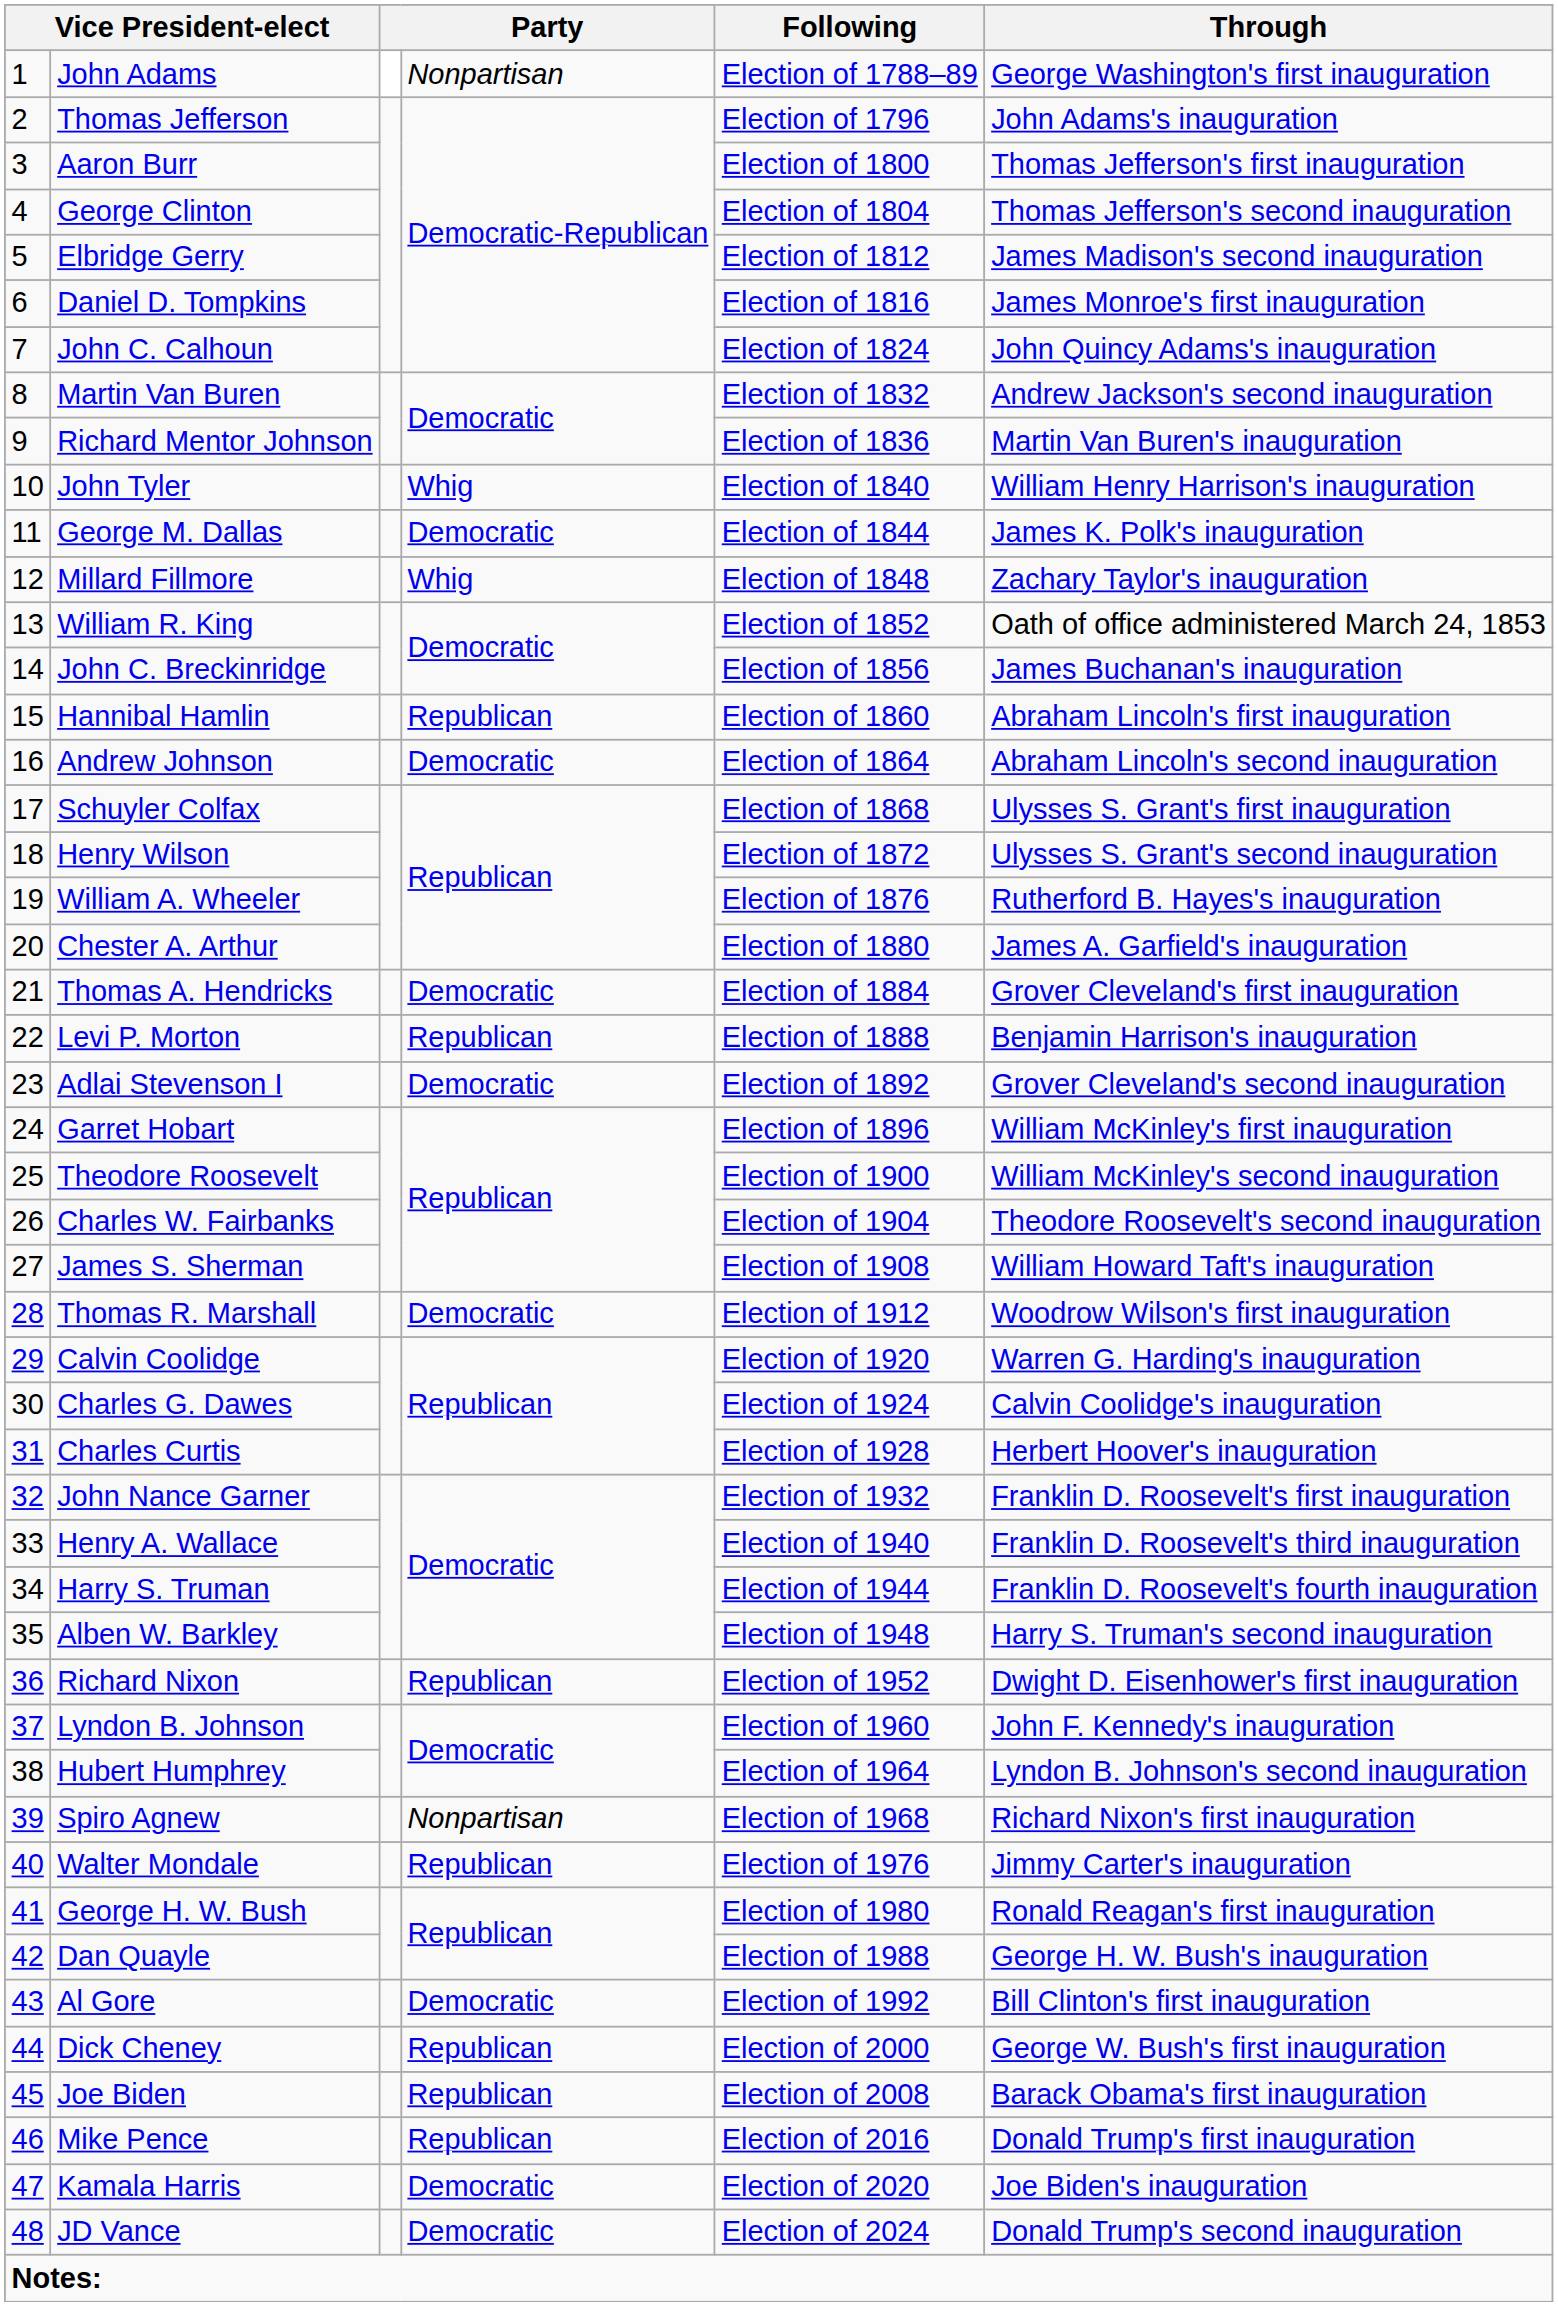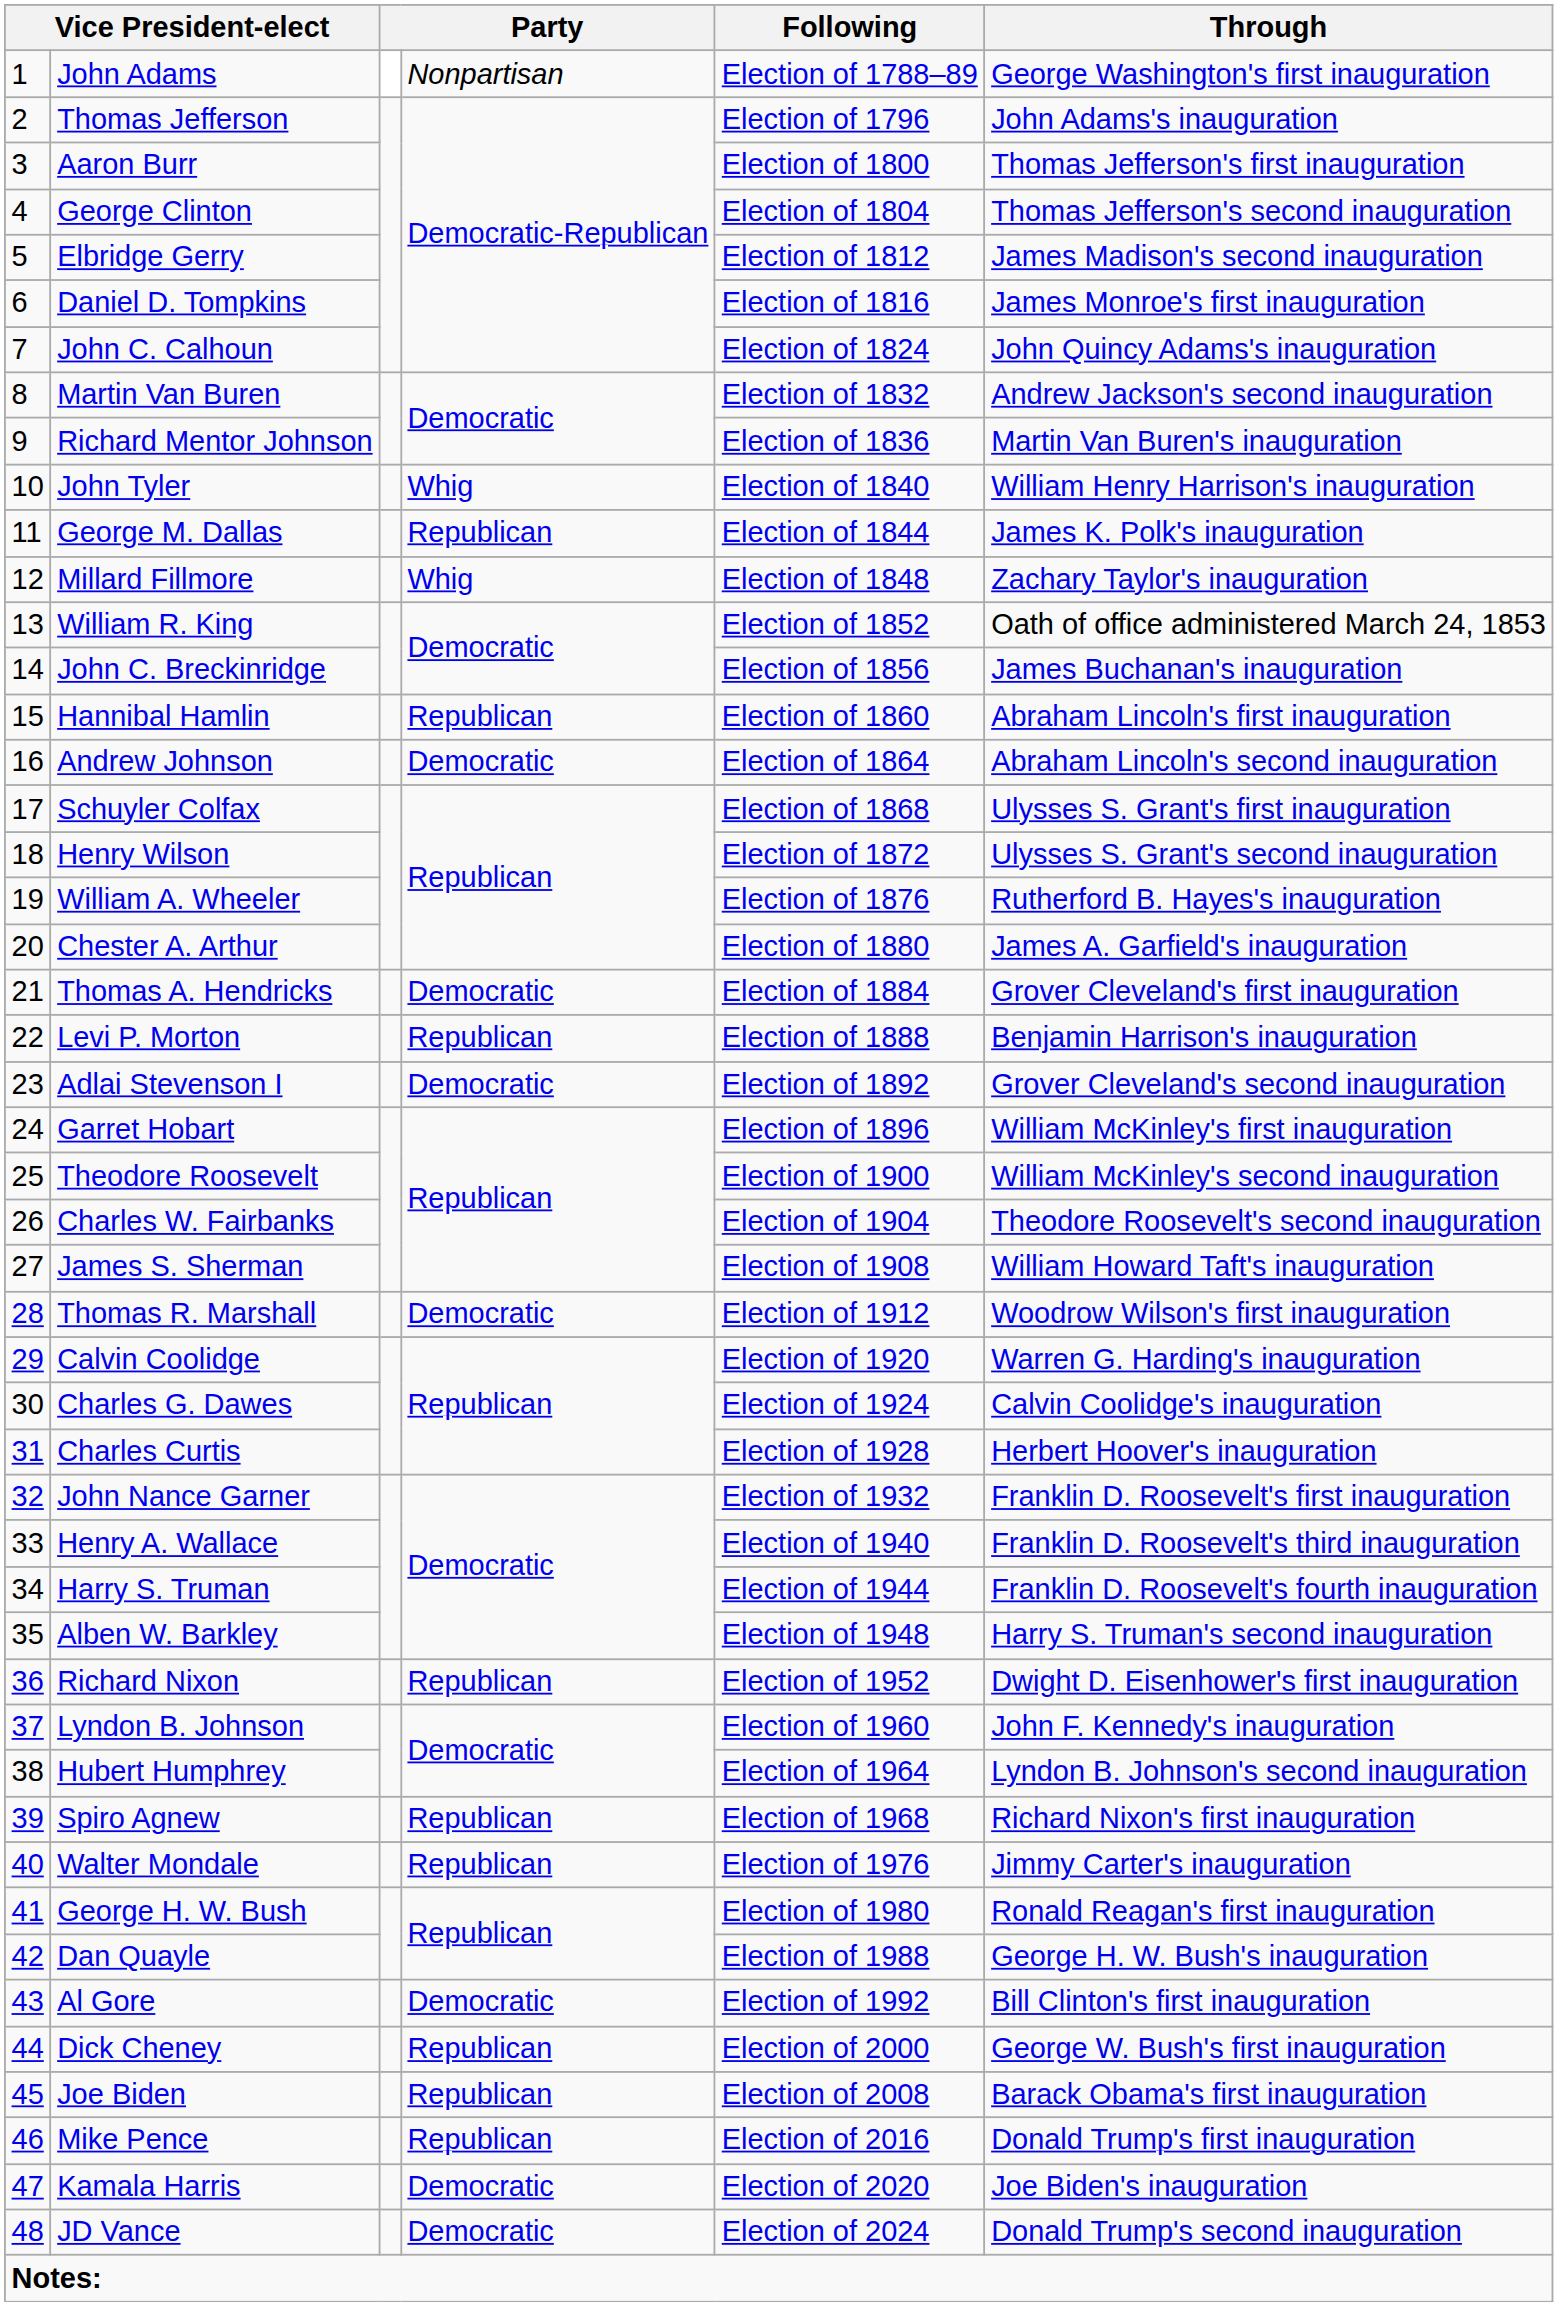(481, 532) Democratic -> (480, 532) Republican
(485, 1818) Nonpartisan -> (480, 1818) Republican
